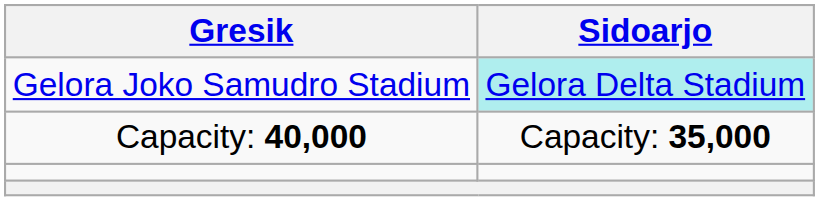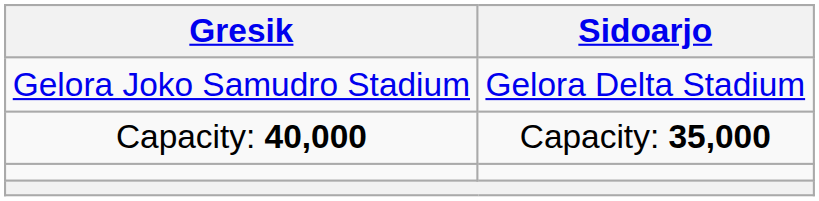(645, 84) paleturquoise background -> (645, 84) no background
